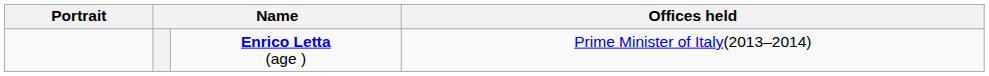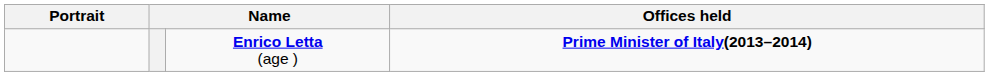(693, 41) normal -> (687, 41) bold
